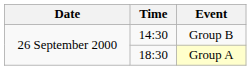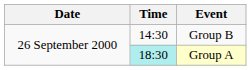(153, 55) no background -> (153, 55) paleturquoise background
